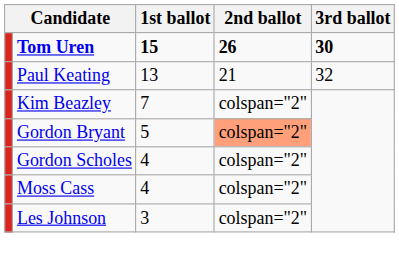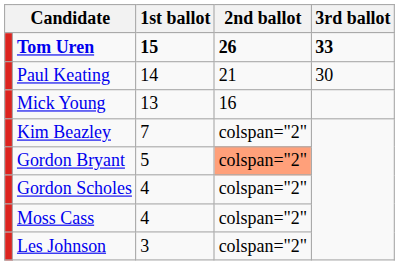(324, 47) 30 -> (324, 47) 33
(149, 75) 13 -> (149, 75) 14
(324, 75) 32 -> (324, 75) 30
+ row: (61, 103)
